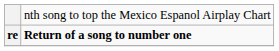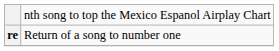(108, 35) bold -> (102, 35) normal
